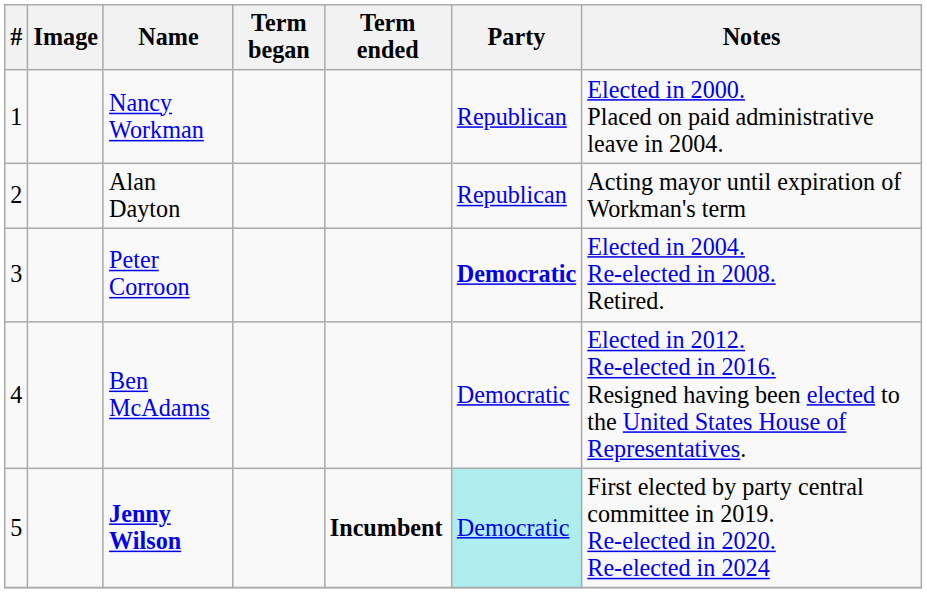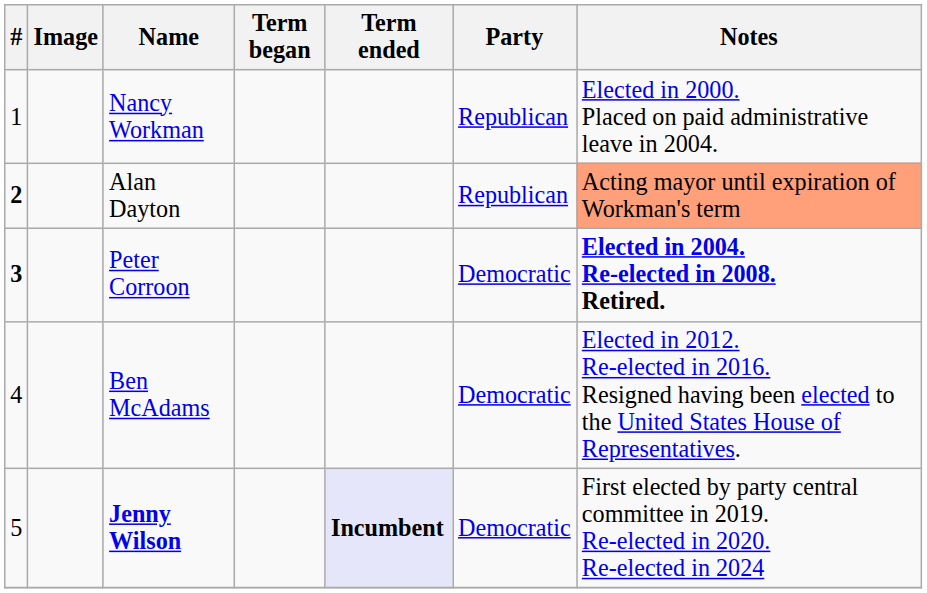(16, 195) normal -> (16, 195) bold
(744, 195) no background -> (739, 195) lightsalmon background
(16, 274) normal -> (16, 274) bold
(516, 274) bold -> (514, 274) normal
(682, 274) normal -> (679, 274) bold
(386, 527) no background -> (387, 527) lavender background
(513, 527) paleturquoise background -> (514, 527) no background
